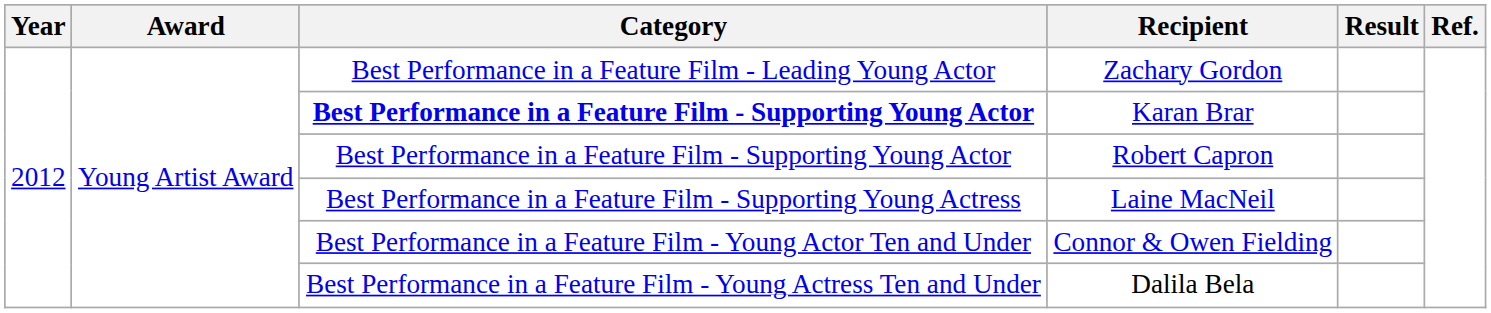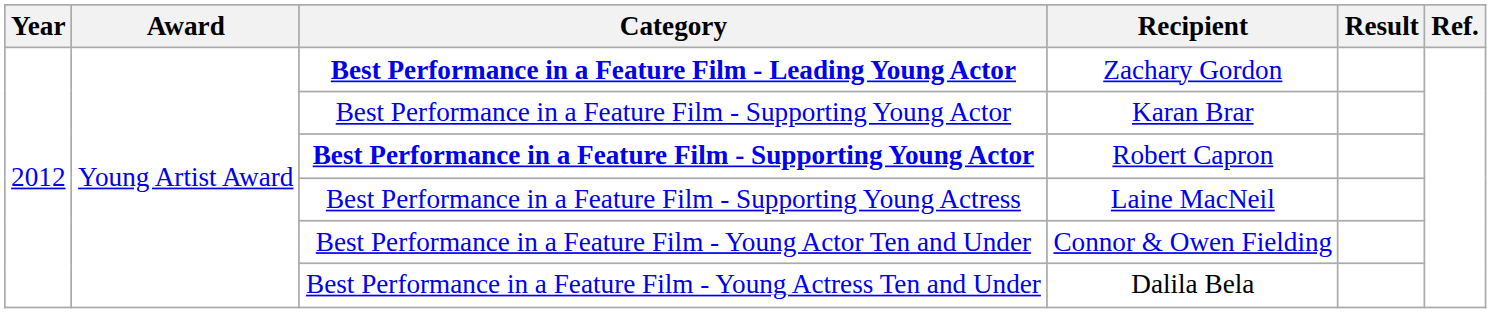(673, 69) normal -> (673, 69) bold
(673, 112) bold -> (673, 112) normal
(673, 155) normal -> (673, 155) bold
